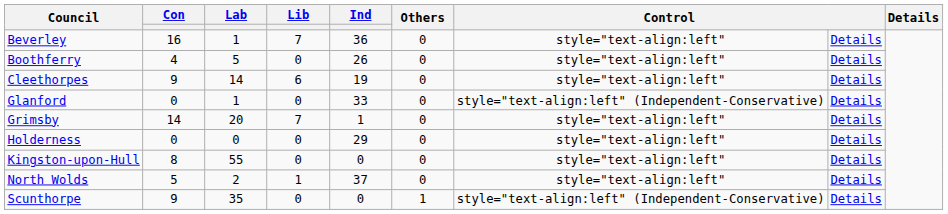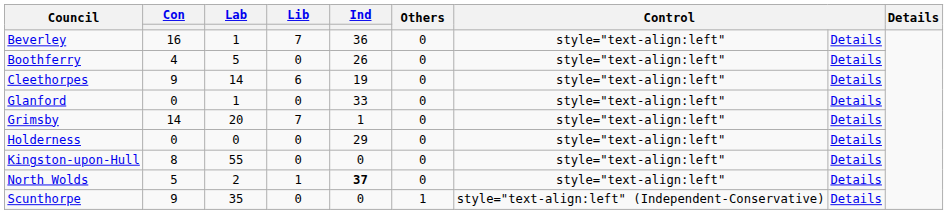(641, 100) style="text-align:left" (Independent-Conservative) -> (641, 100) style="text-align:left"
(360, 180) normal -> (360, 180) bold
